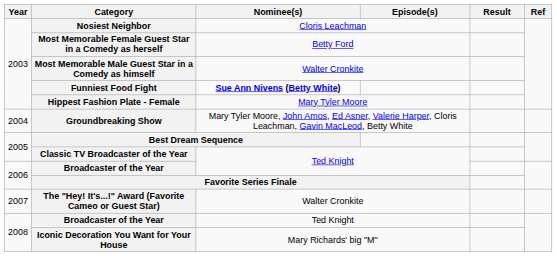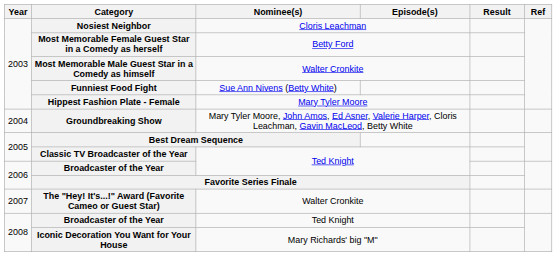(278, 88) bold -> (278, 88) normal
